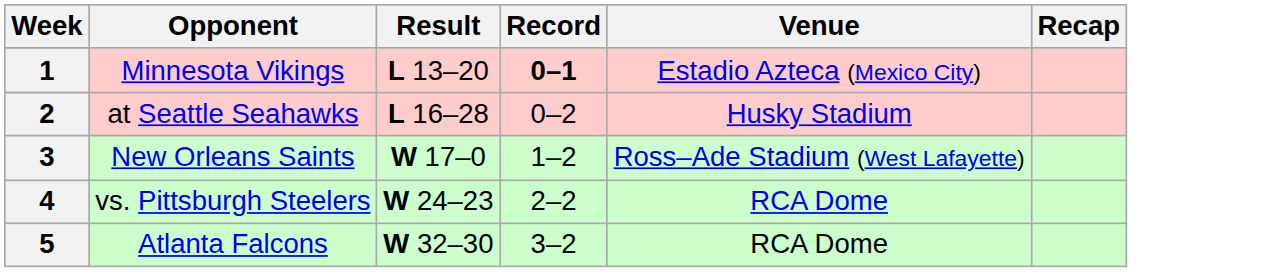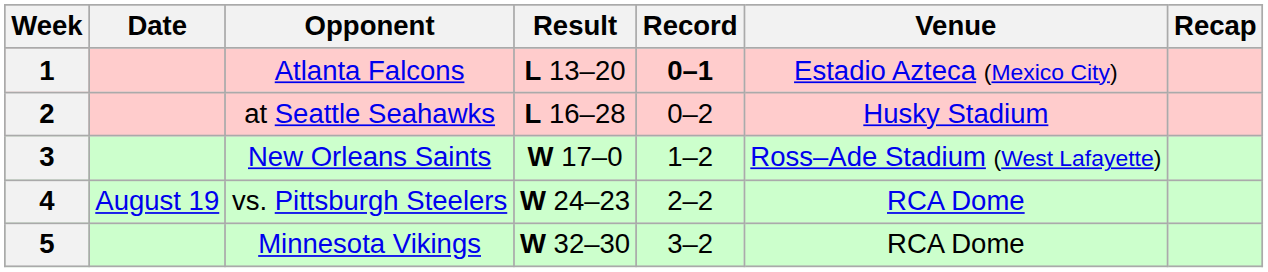+ column: (157, 26)
(233, 69) Minnesota Vikings -> (370, 69) Atlanta Falcons
(233, 244) Atlanta Falcons -> (370, 244) Minnesota Vikings
